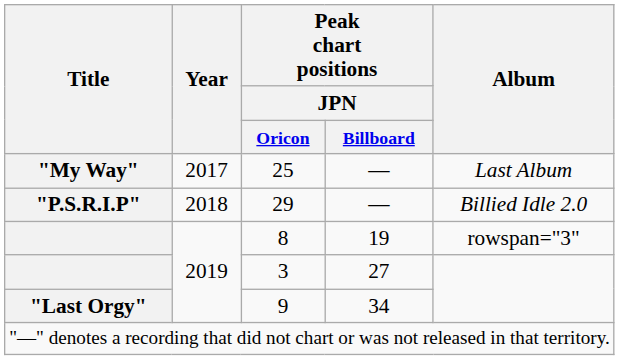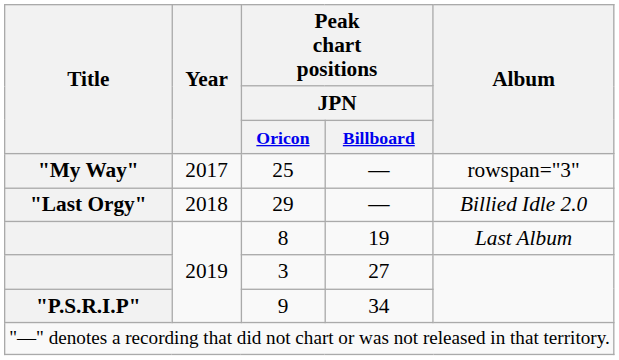(524, 170) Last Album -> (524, 170) rowspan="3"
(88, 204) "P.S.R.I.P" -> (88, 204) "Last Orgy"
(524, 237) rowspan="3" -> (524, 237) Last Album
(88, 305) "Last Orgy" -> (88, 305) "P.S.R.I.P"
